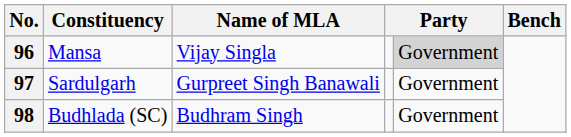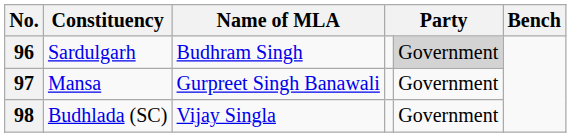(75, 52) Mansa -> (92, 52) Sardulgarh
(226, 52) Vijay Singla -> (240, 52) Budhram Singh
(92, 83) Sardulgarh -> (75, 83) Mansa
(240, 115) Budhram Singh -> (226, 115) Vijay Singla
